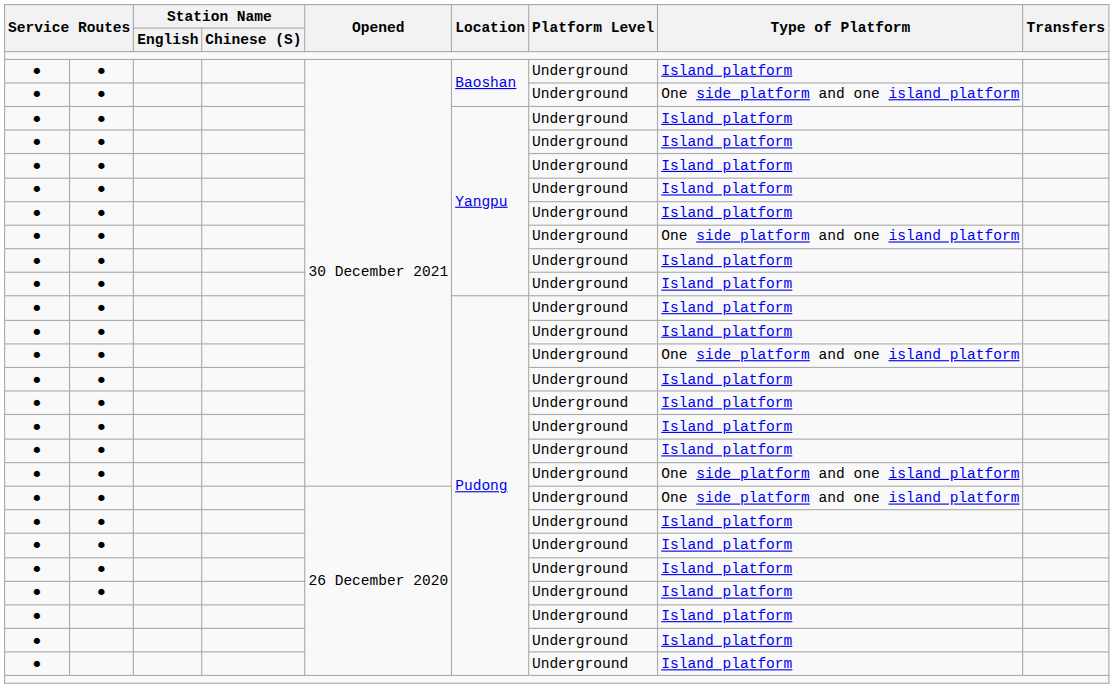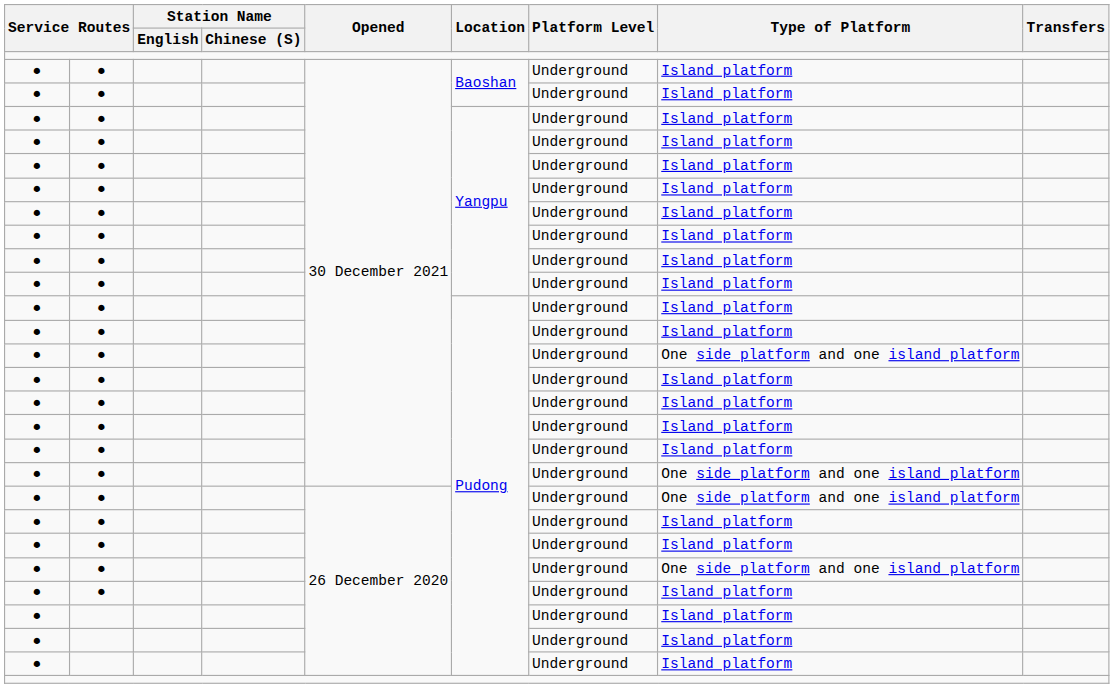(840, 95) One side platform and one island platform -> (727, 95) Island platform
(840, 237) One side platform and one island platform -> (727, 237) Island platform
(727, 569) Island platform -> (840, 569) One side platform and one island platform
